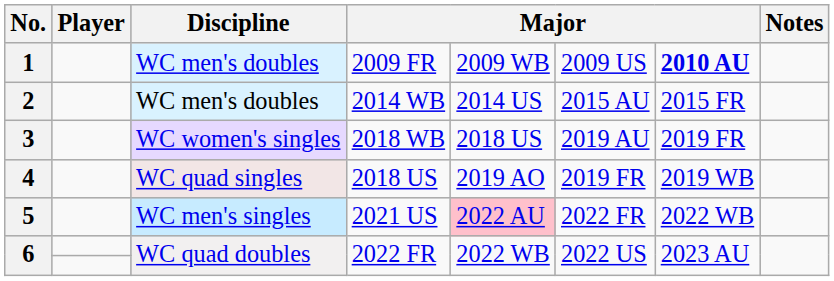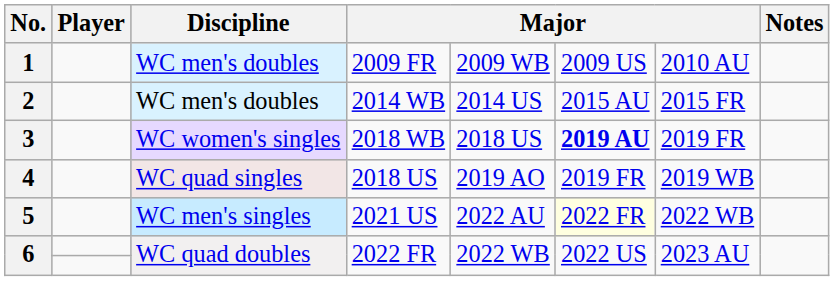(705, 62) bold -> (705, 62) normal
(605, 139) normal -> (605, 139) bold
(501, 216) pink background -> (501, 216) no background
(603, 216) no background -> (603, 216) lightyellow background
